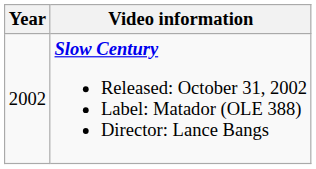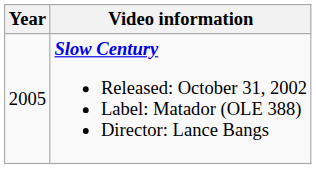(27, 98) 2002 -> (27, 98) 2005
